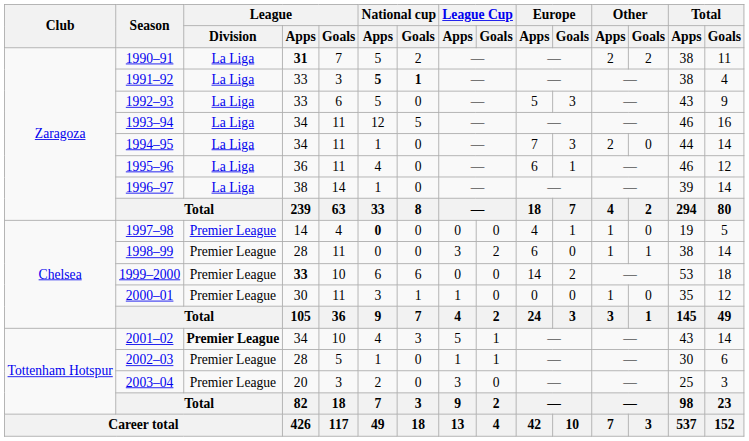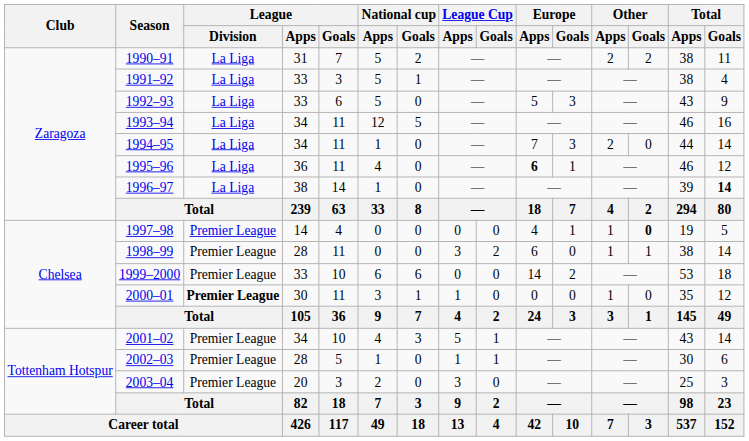(301, 58) bold -> (301, 58) normal
(378, 79) bold -> (378, 79) normal
(418, 79) bold -> (418, 79) normal
(534, 166) normal -> (534, 166) bold
(724, 187) normal -> (724, 187) bold
(378, 230) bold -> (378, 230) normal
(648, 230) normal -> (648, 230) bold
(301, 274) bold -> (301, 274) normal
(233, 295) normal -> (233, 295) bold
(233, 338) bold -> (233, 338) normal
